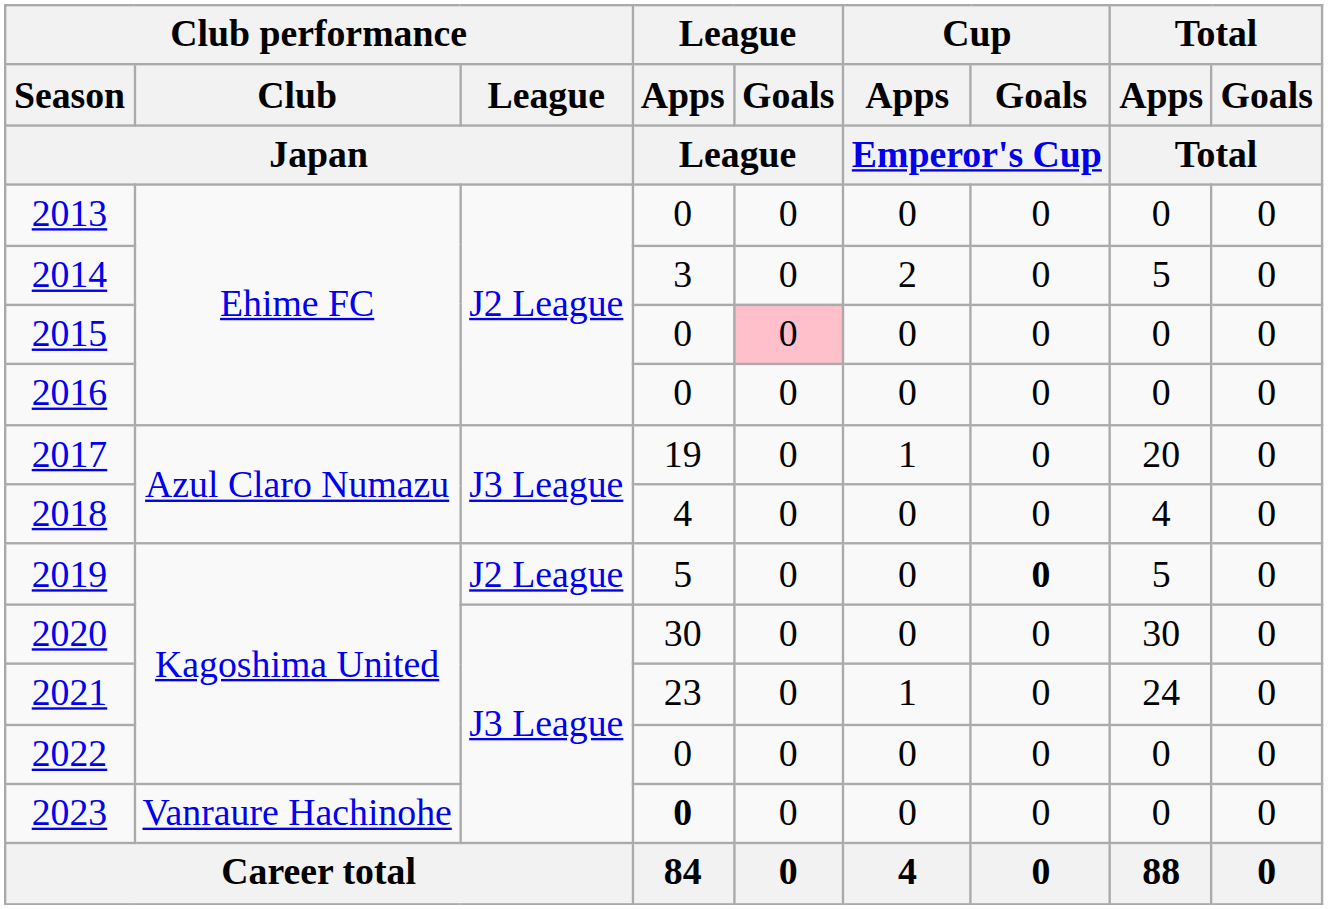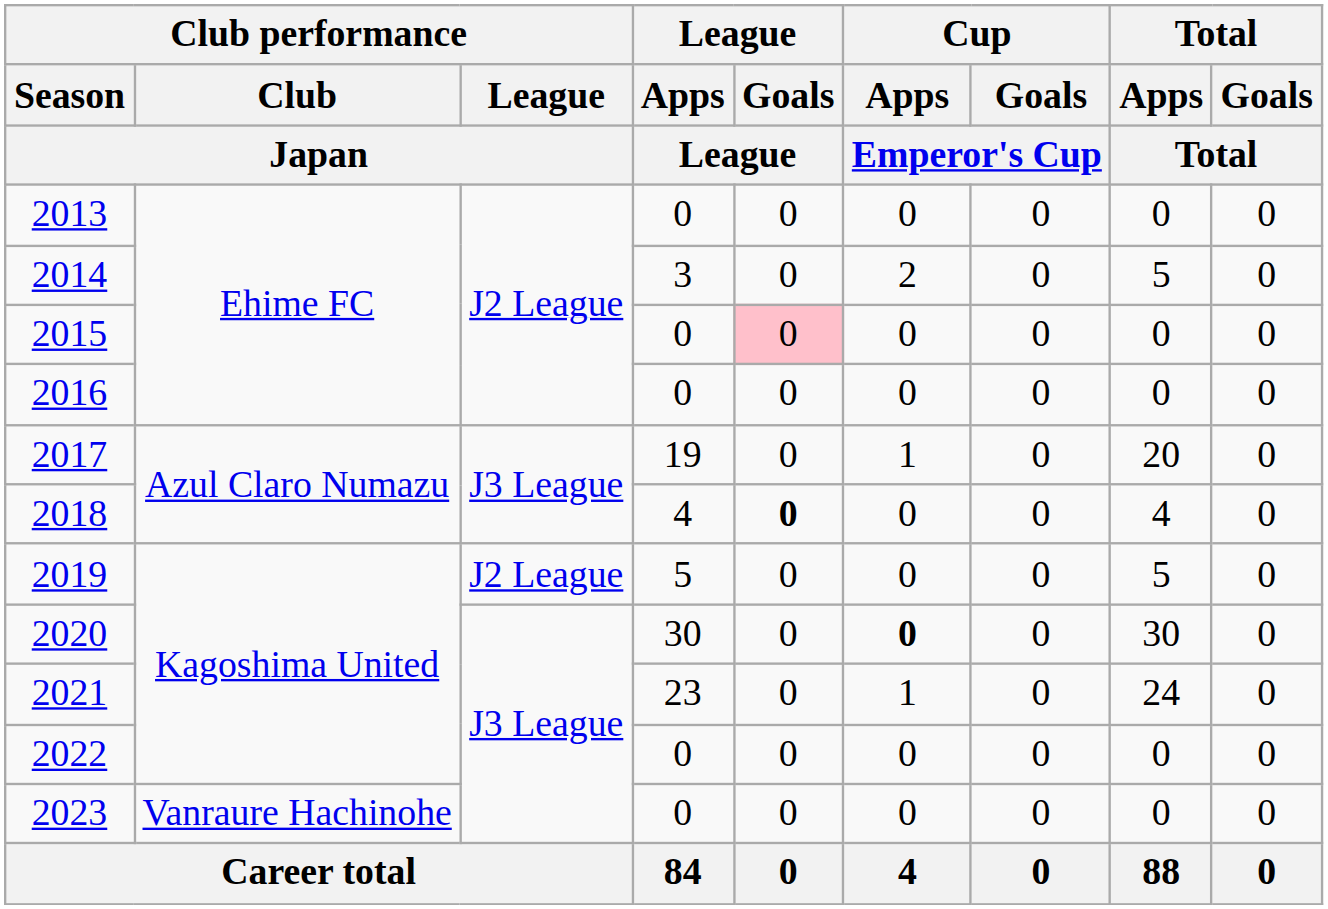(788, 513) normal -> (788, 513) bold
(1041, 573) bold -> (1041, 573) normal
(907, 633) normal -> (907, 633) bold
(683, 812) bold -> (683, 812) normal
